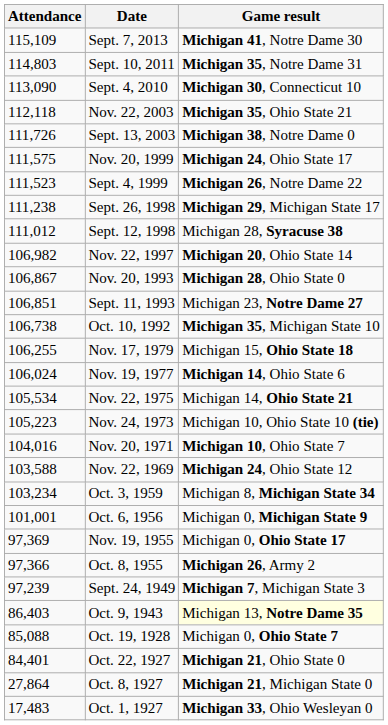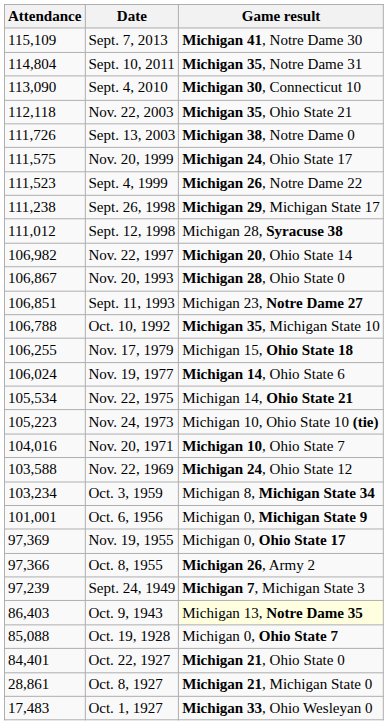(32, 64) 114,803 -> (32, 64) 114,804
(32, 326) 106,738 -> (32, 326) 106,788
(29, 684) 27,864 -> (29, 684) 28,861
